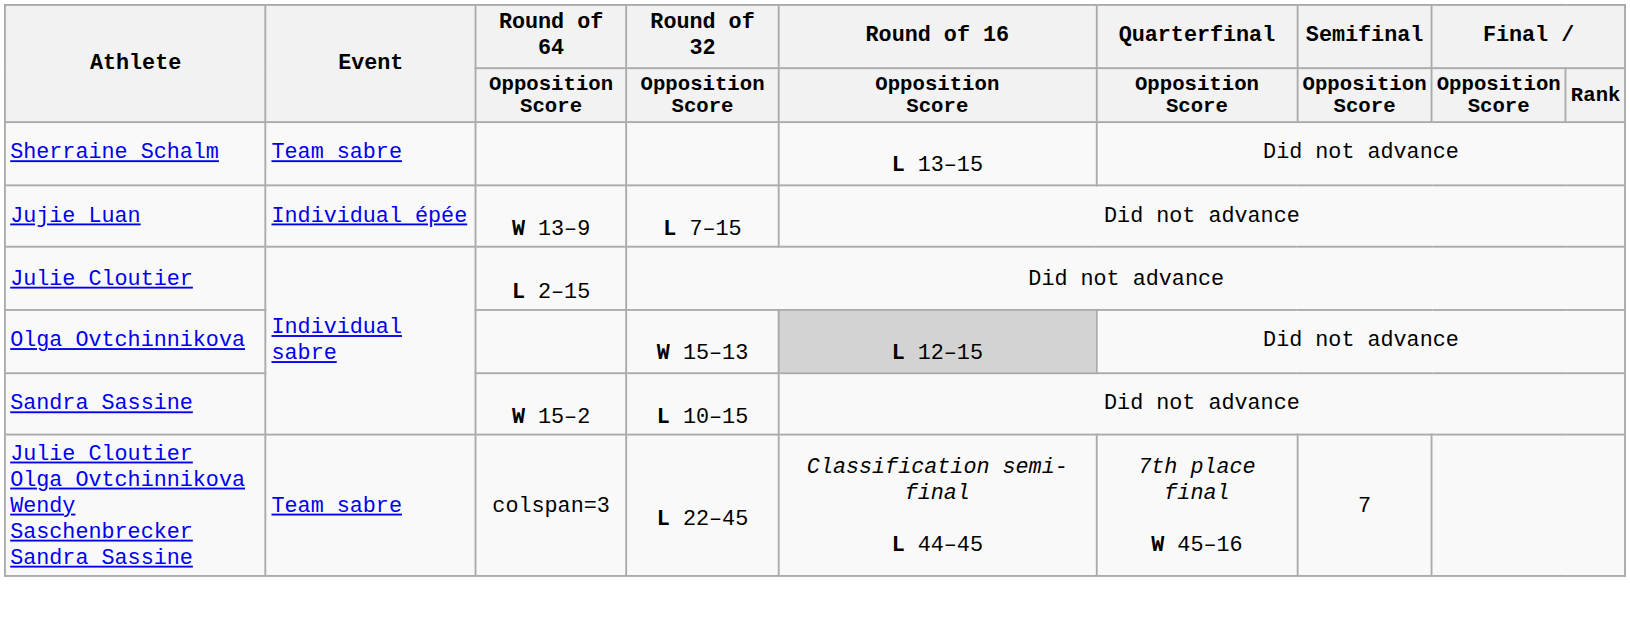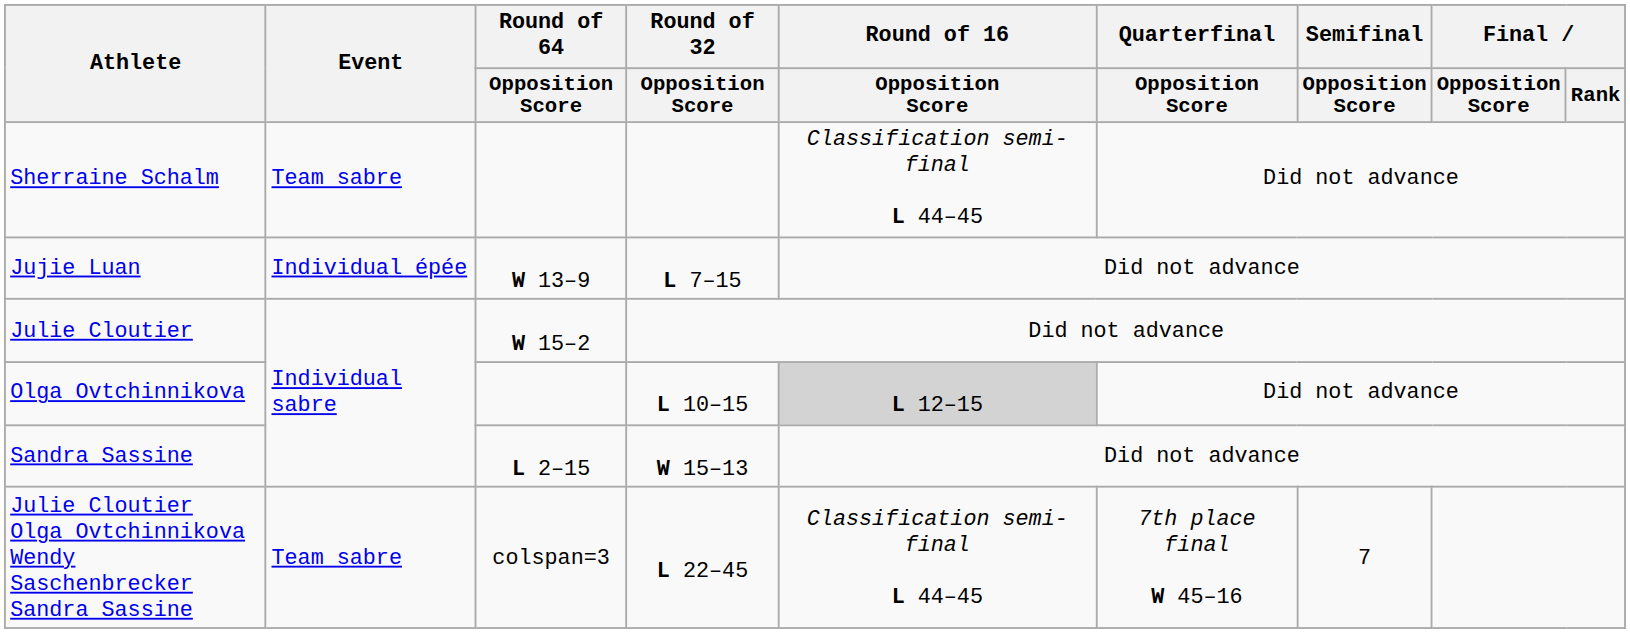(937, 166) L 13–15 -> (937, 179) Classification semi-final L 44–45
(551, 291) L 2–15 -> (551, 344) W 15–2
(703, 354) W 15–13 -> (703, 406) L 10–15
(551, 417) W 15–2 -> (551, 469) L 2–15
(703, 417) L 10–15 -> (703, 469) W 15–13
